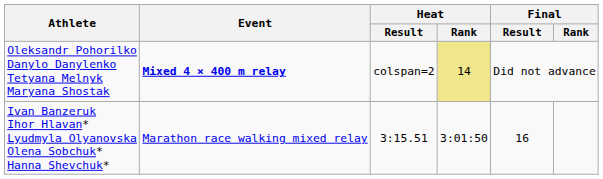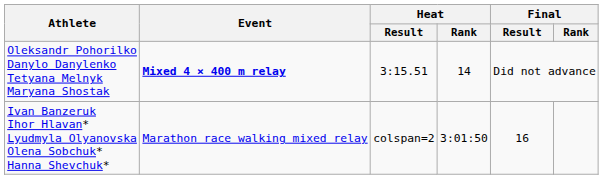(404, 71) colspan=2 -> (404, 71) 3:15.51
(464, 71) khaki background -> (464, 71) no background
(404, 138) 3:15.51 -> (404, 138) colspan=2
